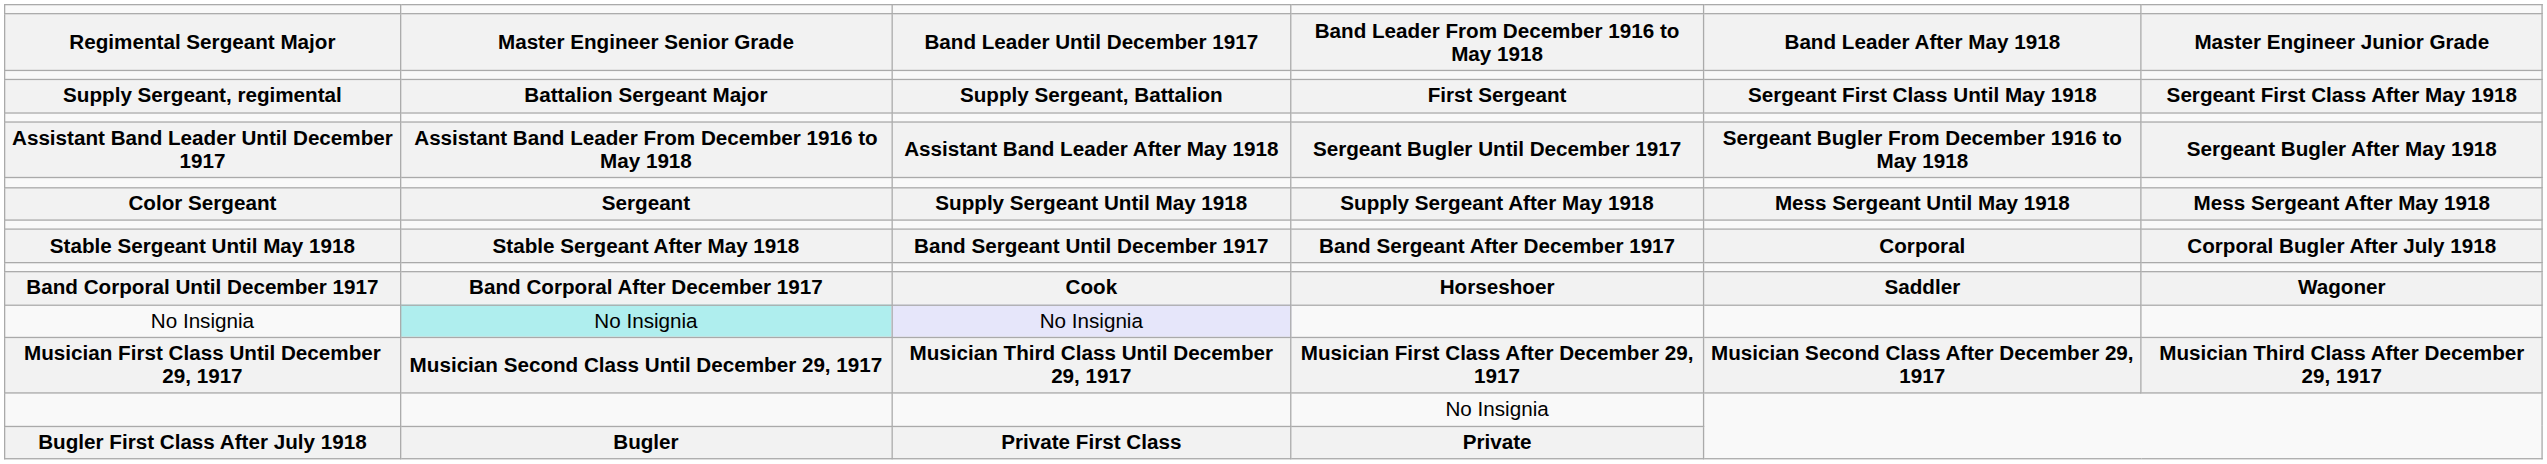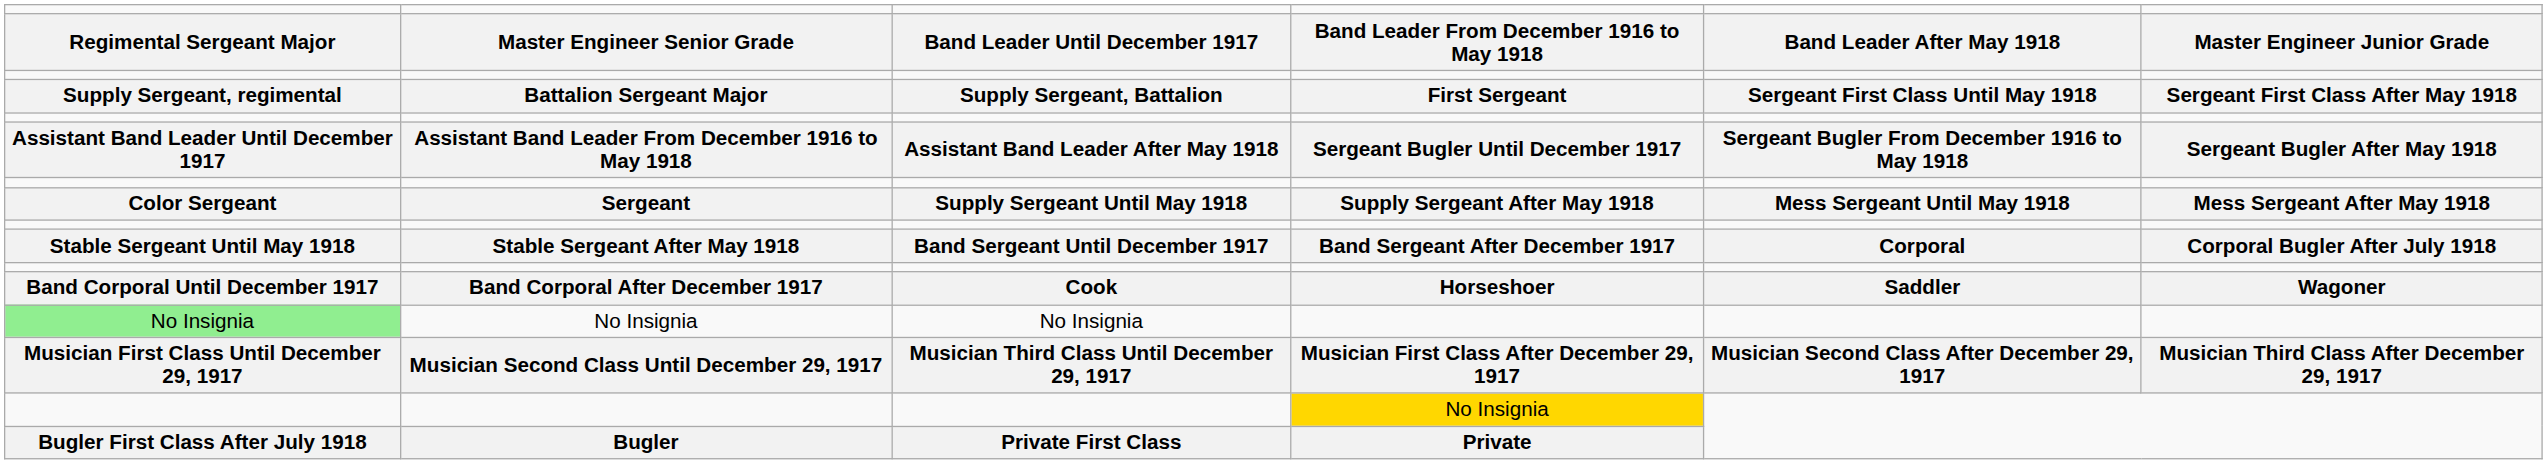(202, 320) no background -> (202, 320) lightgreen background
(646, 320) paleturquoise background -> (646, 320) no background
(1091, 320) lavender background -> (1091, 320) no background
(1497, 409) no background -> (1497, 409) gold background
